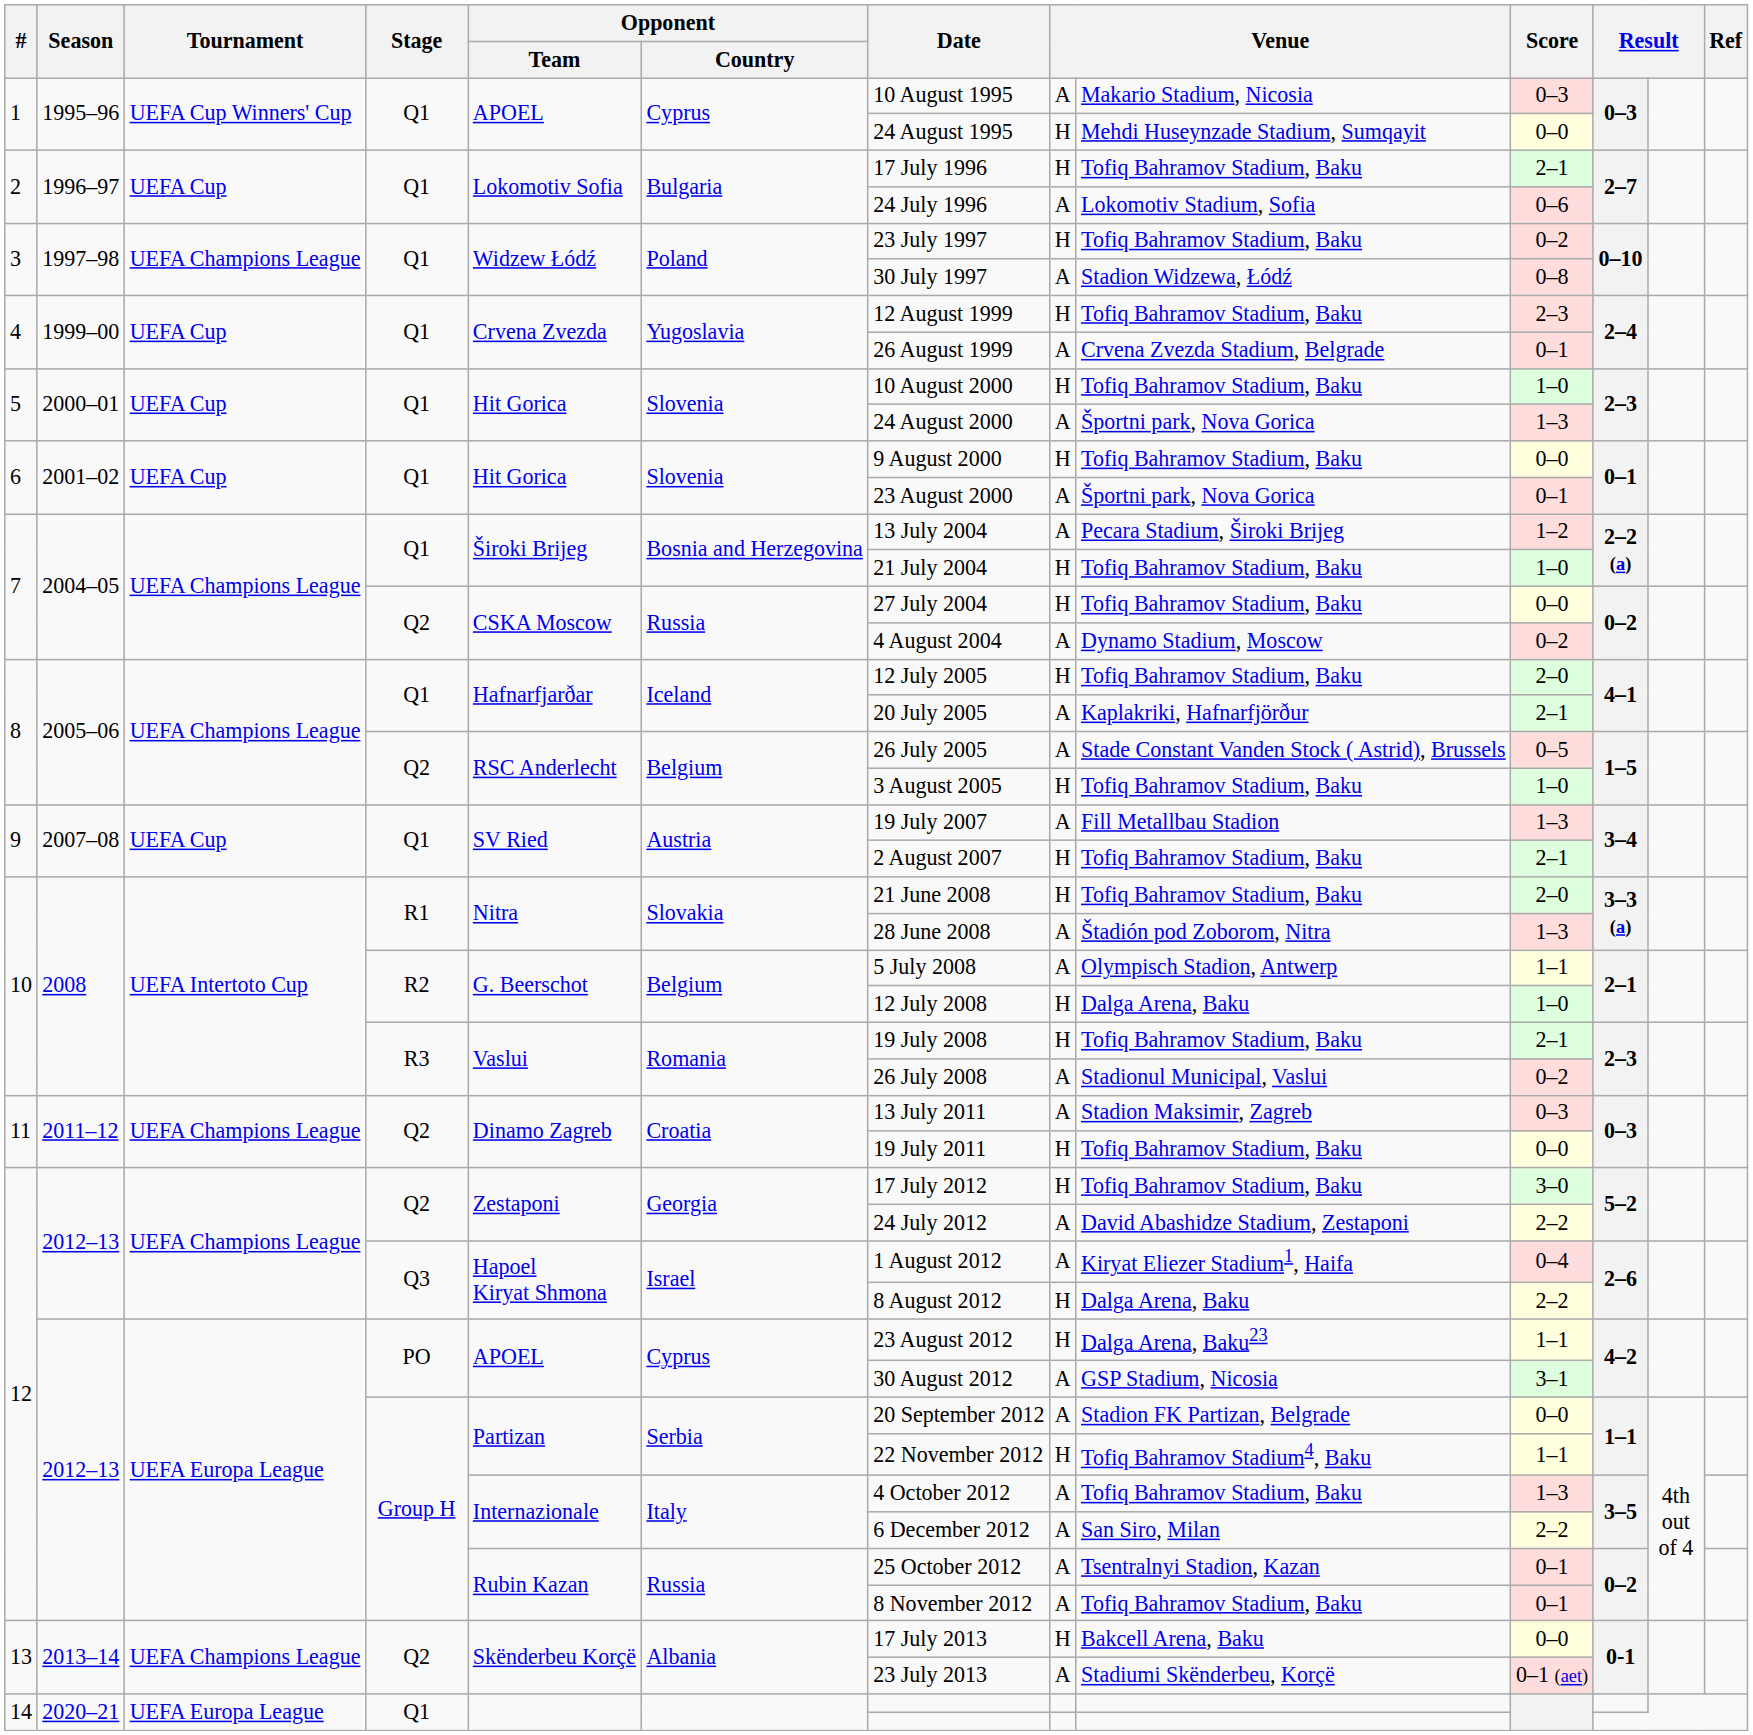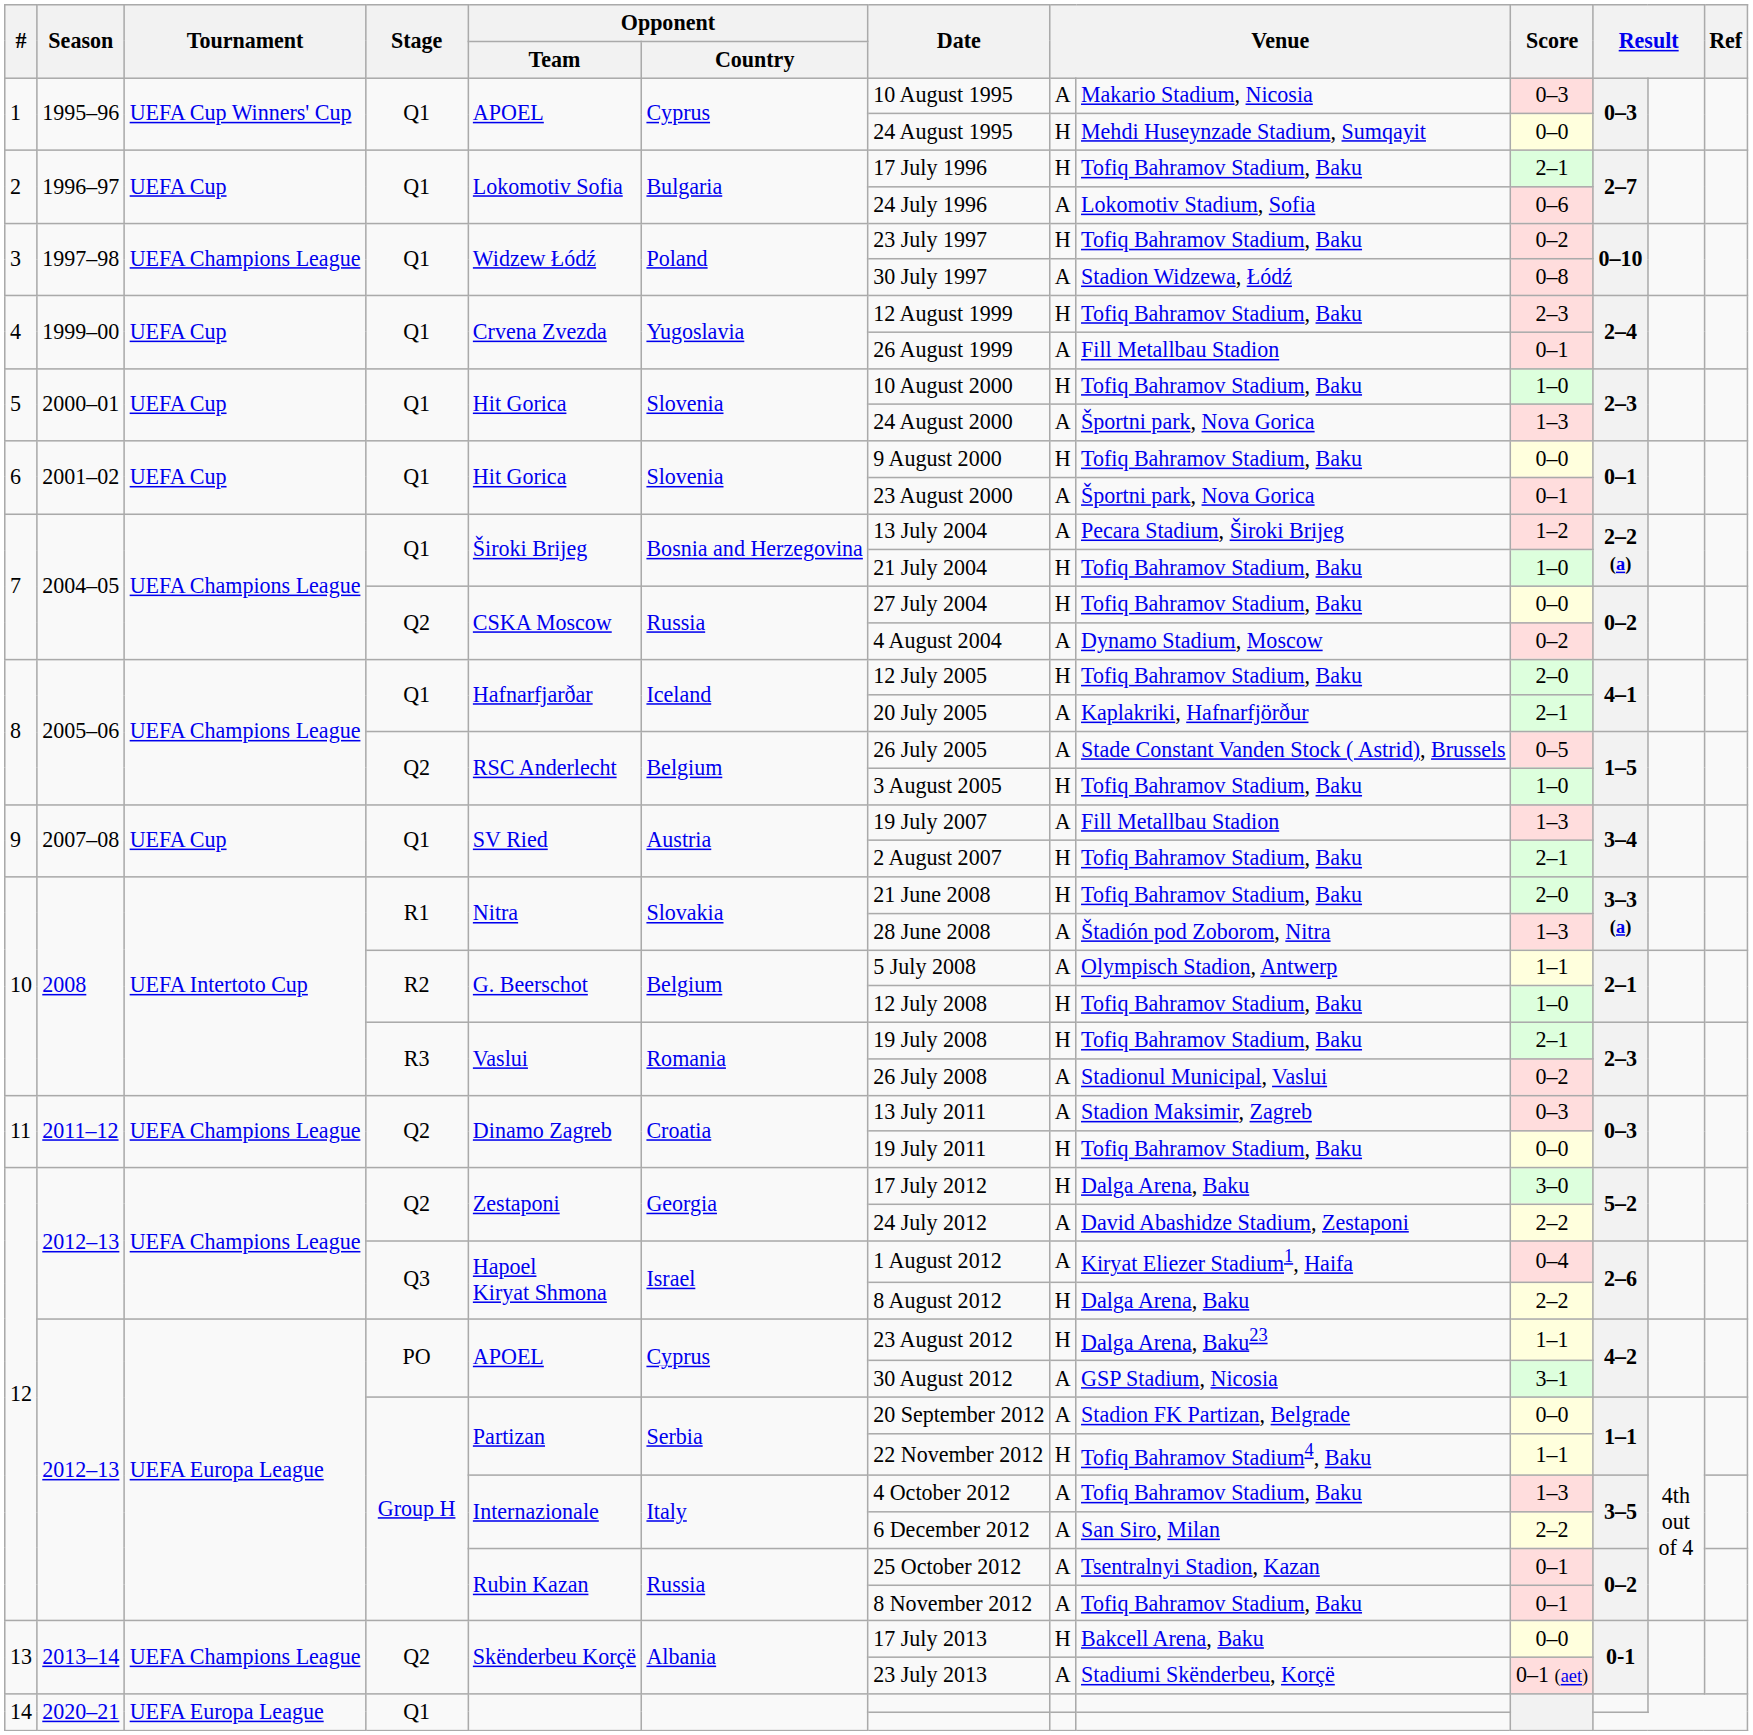(1233, 350) Crvena Zvezda Stadium, Belgrade -> (1180, 350) Fill Metallbau Stadion
(1165, 1004) Dalga Arena, Baku -> (1222, 1004) Tofiq Bahramov Stadium, Baku
(1222, 1185) Tofiq Bahramov Stadium, Baku -> (1165, 1185) Dalga Arena, Baku
